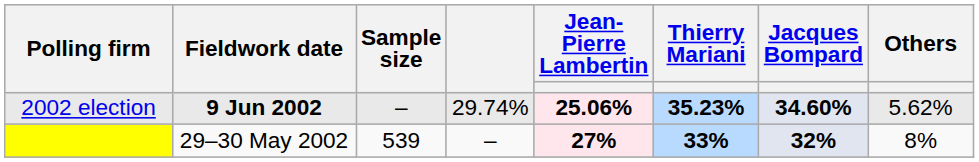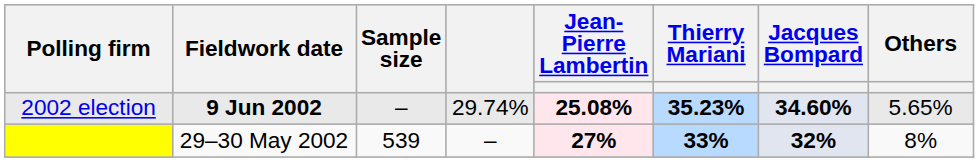(594, 109) 25.06% -> (594, 109) 25.08%
(921, 109) 5.62% -> (921, 109) 5.65%
